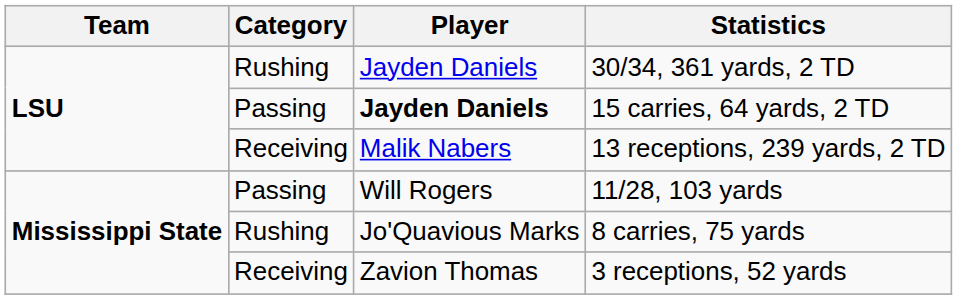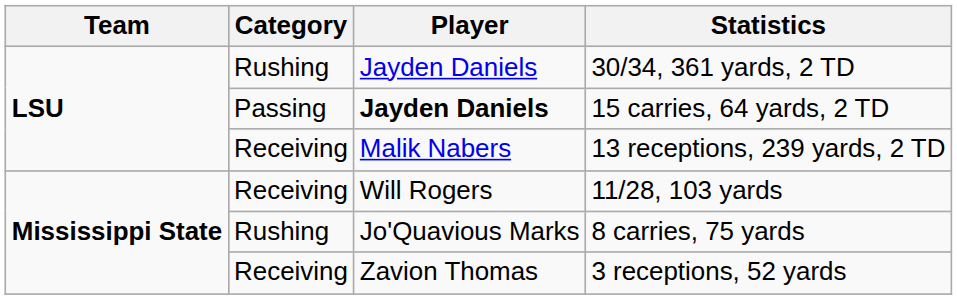(280, 190) Passing -> (291, 190) Receiving
